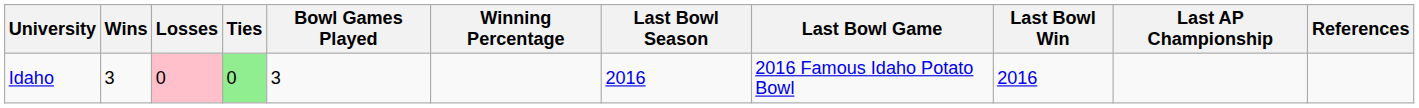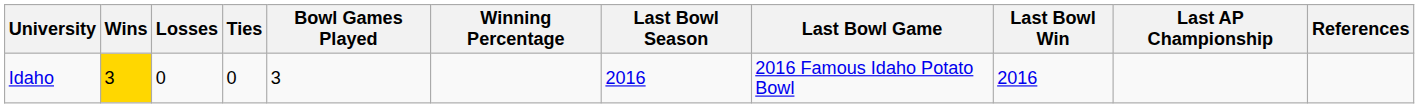(110, 78) no background -> (110, 78) gold background
(161, 78) pink background -> (161, 78) no background
(232, 78) lightgreen background -> (232, 78) no background
